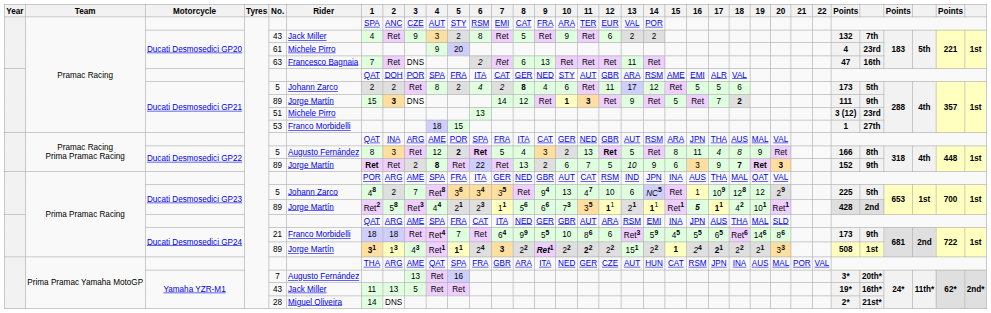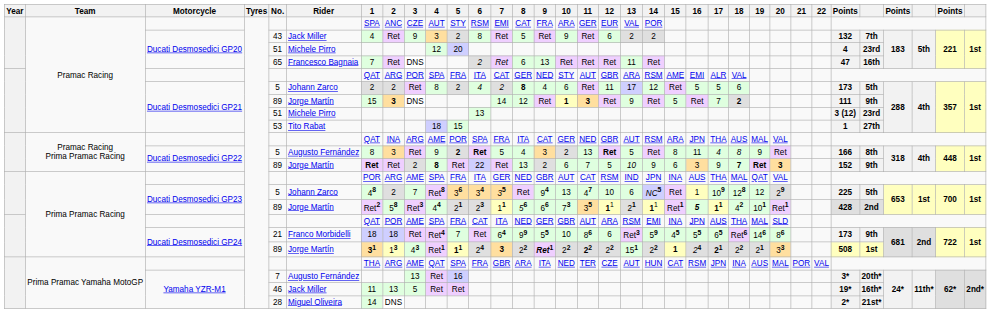(588, 23) TER -> (588, 23) GER
(278, 49) 61 -> (278, 49) 51
(437, 49) 9 -> (437, 49) 12
(278, 62) 63 -> (278, 62) 65
(394, 75) DOH -> (393, 75) ARG
(319, 126) Franco Morbidelli -> (307, 126) Tito Rabat
(437, 152) 12 -> (437, 152) 9
(394, 220) ARG -> (393, 220) POR
(588, 263) GER -> (588, 263) TER
(278, 289) 43 -> (278, 289) 46
